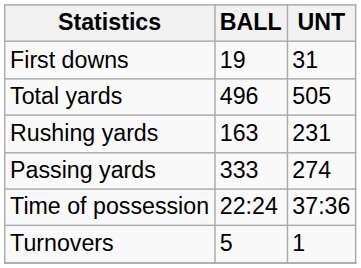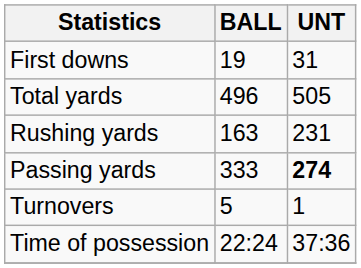(312, 170) normal -> (312, 170) bold
rows swapped: (62, 243) <-> (110, 207)
